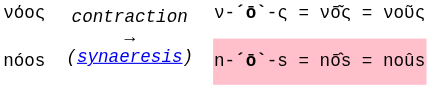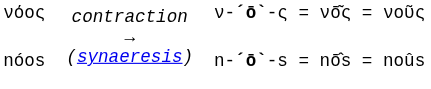(320, 62) pink background -> (320, 62) no background
